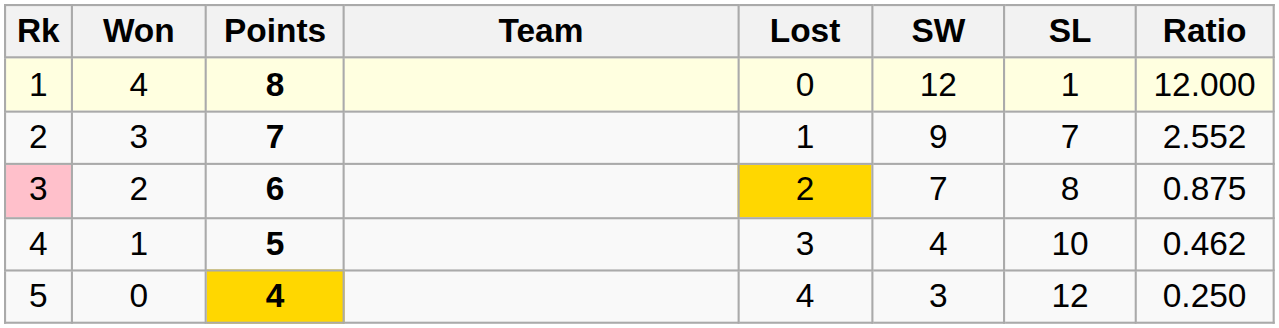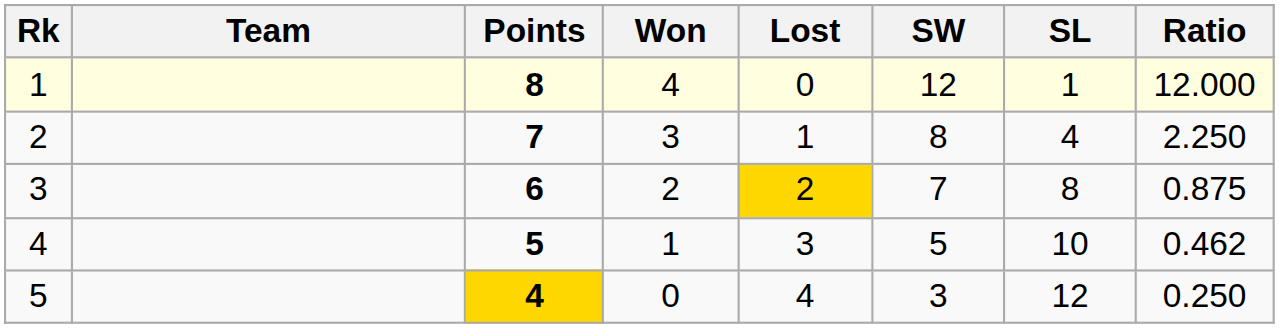columns swapped: (541, 31) <-> (139, 31)
(938, 137) 9 -> (938, 137) 8
(1070, 137) 7 -> (1070, 137) 4
(1205, 137) 2.552 -> (1205, 137) 2.250
(38, 190) pink background -> (38, 190) no background
(938, 243) 4 -> (938, 243) 5
